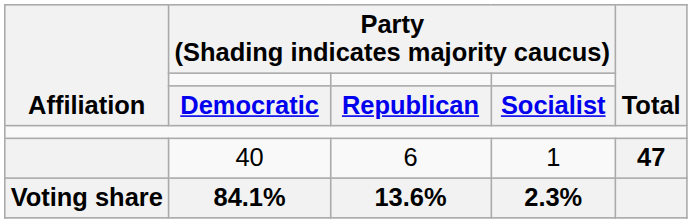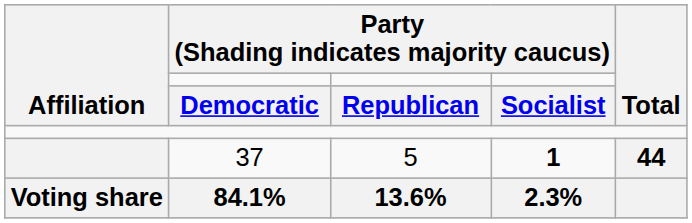(250, 157) 40 -> (250, 157) 37
(411, 157) 6 -> (411, 157) 5
(553, 157) normal -> (553, 157) bold
(651, 157) 47 -> (651, 157) 44
